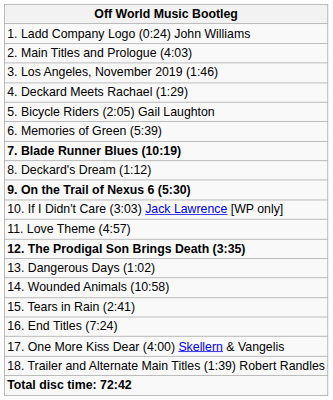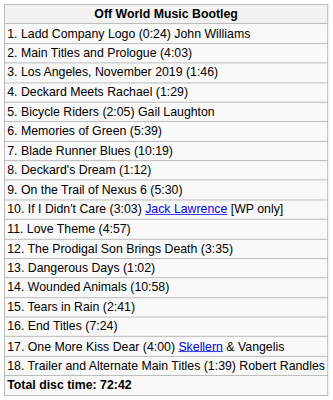(94, 151) bold -> (90, 151) normal
(99, 190) bold -> (95, 190) normal
(126, 248) bold -> (120, 248) normal
